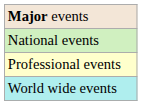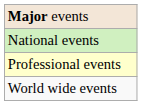(62, 88) paleturquoise background -> (62, 88) no background
